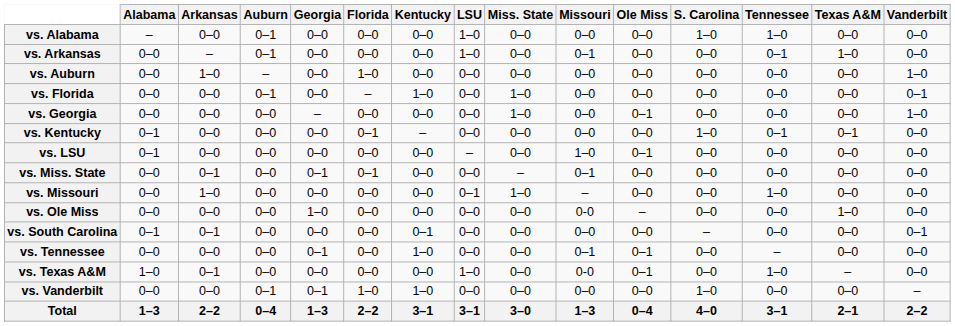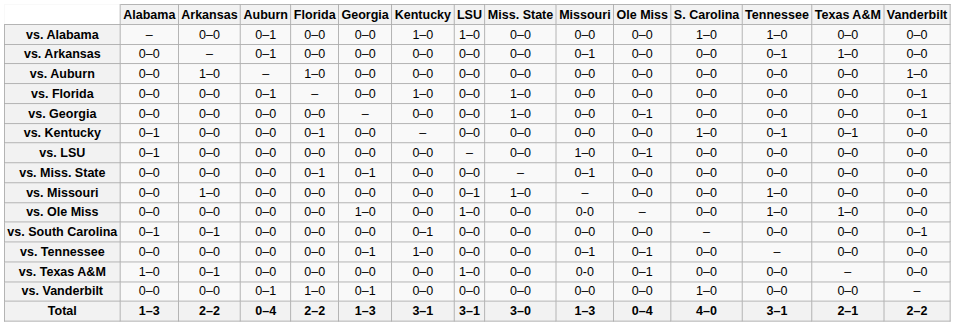columns swapped: (368, 15) <-> (318, 15)
(423, 35) 0–0 -> (423, 35) 1–0
(469, 54) 1–0 -> (469, 54) 0–0
(917, 114) 1–0 -> (917, 114) 0–1
(209, 173) 0–1 -> (209, 173) 0–0
(469, 213) 0–0 -> (469, 213) 1–0
(777, 213) 0–0 -> (777, 213) 1–0
(777, 272) 1–0 -> (777, 272) 0–0
(423, 292) 1–0 -> (423, 292) 0–0
